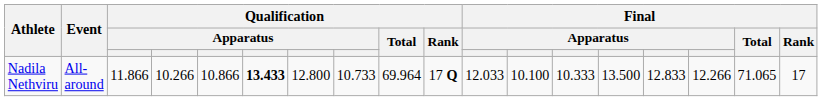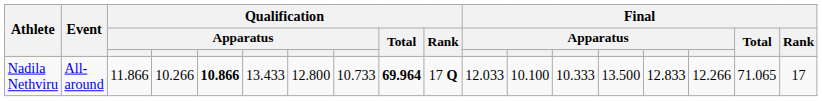(220, 76) normal -> (220, 76) bold
(265, 76) bold -> (265, 76) normal
(402, 76) normal -> (402, 76) bold
